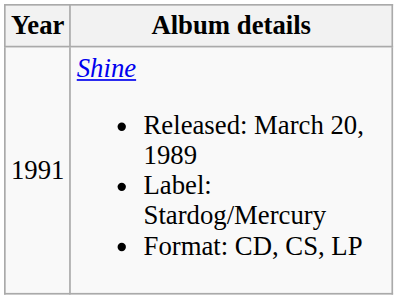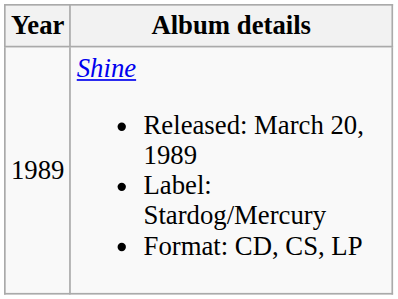(38, 169) 1991 -> (38, 169) 1989
